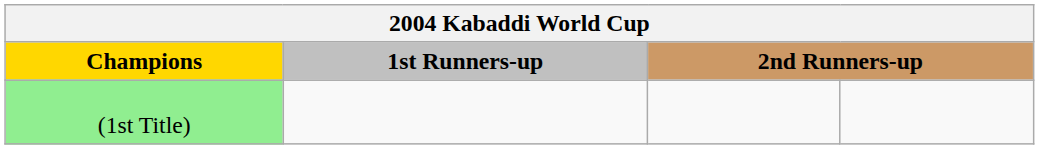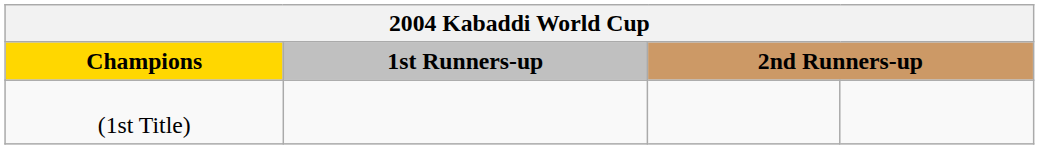(144, 125) lightgreen background -> (144, 125) no background
